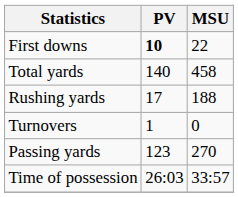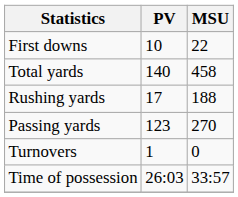(154, 45) bold -> (154, 45) normal
rows swapped: (54, 151) <-> (43, 125)
